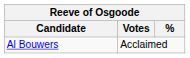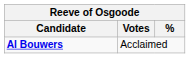(33, 45) normal -> (35, 45) bold
